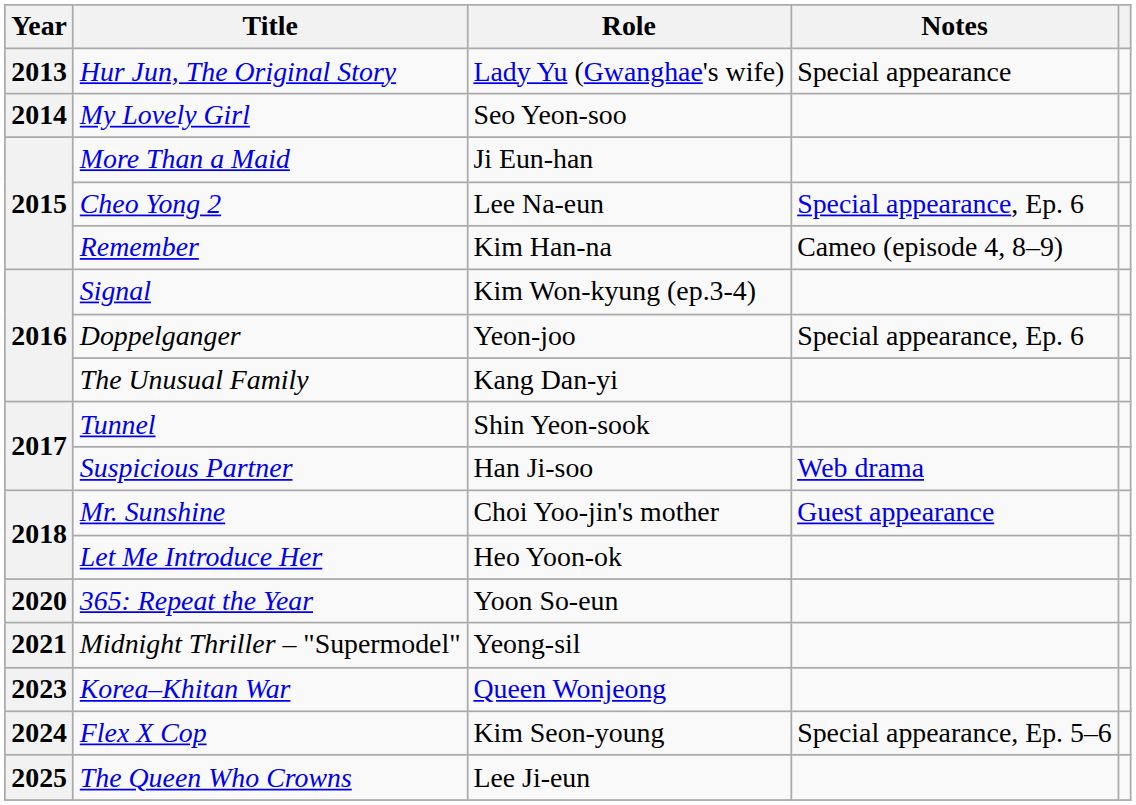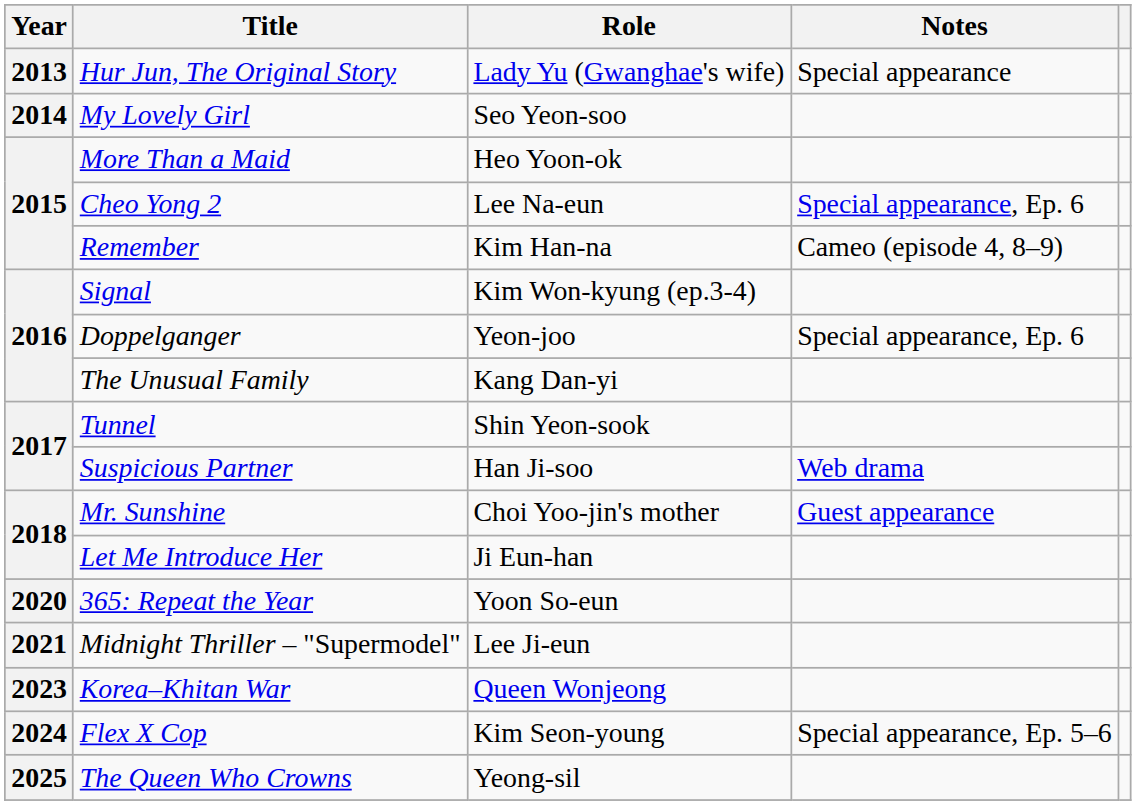(533, 159) Ji Eun-han -> (548, 159) Heo Yoon-ok
(548, 556) Heo Yoon-ok -> (533, 556) Ji Eun-han
(527, 644) Yeong-sil -> (532, 644) Lee Ji-eun
(532, 777) Lee Ji-eun -> (527, 777) Yeong-sil
